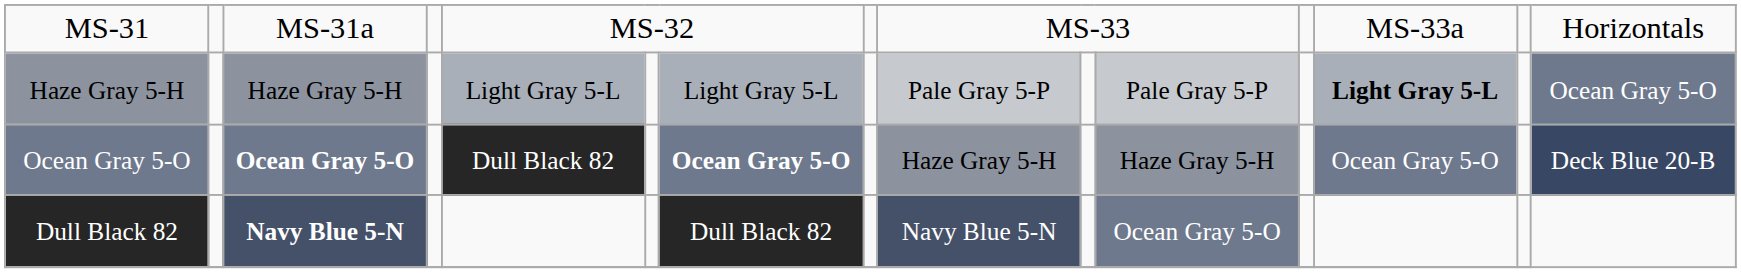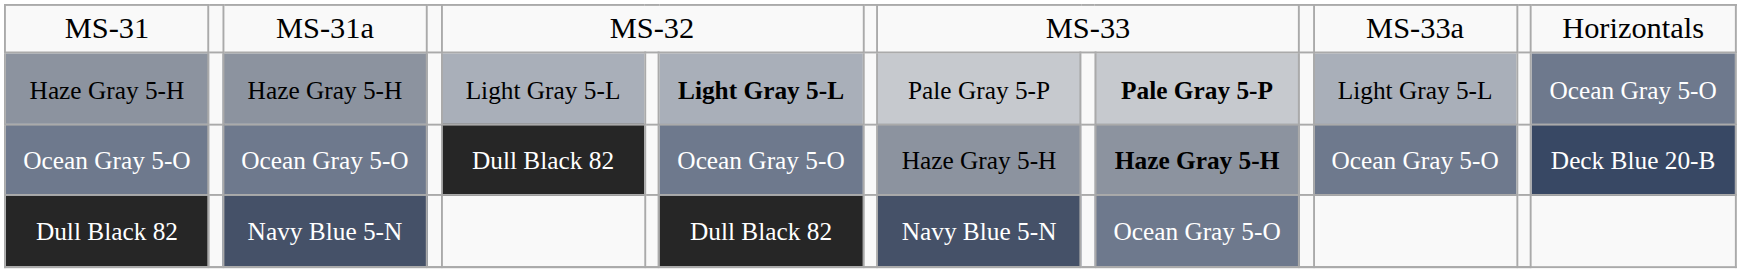(761, 90) normal -> (761, 88) bold
(1197, 90) normal -> (1197, 88) bold
(1415, 88) bold -> (1415, 90) normal
(325, 159) bold -> (325, 161) normal
(761, 159) bold -> (761, 161) normal
(1197, 161) normal -> (1197, 159) bold
(325, 230) bold -> (325, 232) normal
